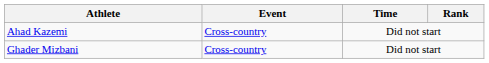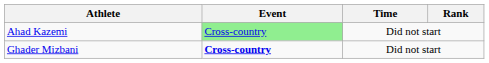(235, 31) no background -> (235, 31) lightgreen background
(235, 50) normal -> (238, 50) bold
